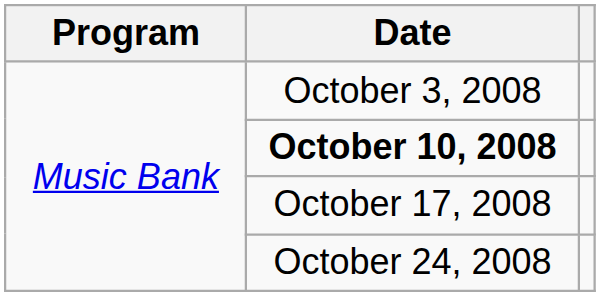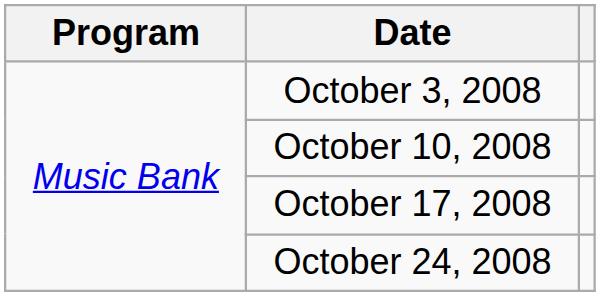(412, 147) bold -> (412, 147) normal
